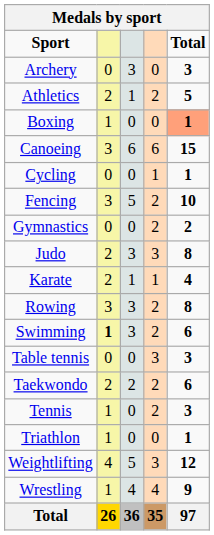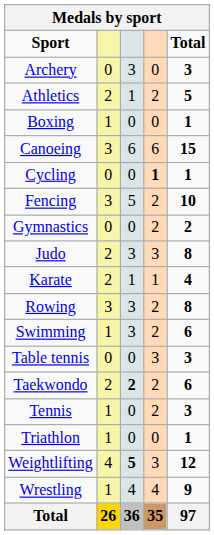(188, 122) lightsalmon background -> (188, 122) no background
(155, 174) normal -> (155, 174) bold
(108, 332) bold -> (108, 332) normal
(132, 384) normal -> (132, 384) bold
(132, 463) normal -> (132, 463) bold
